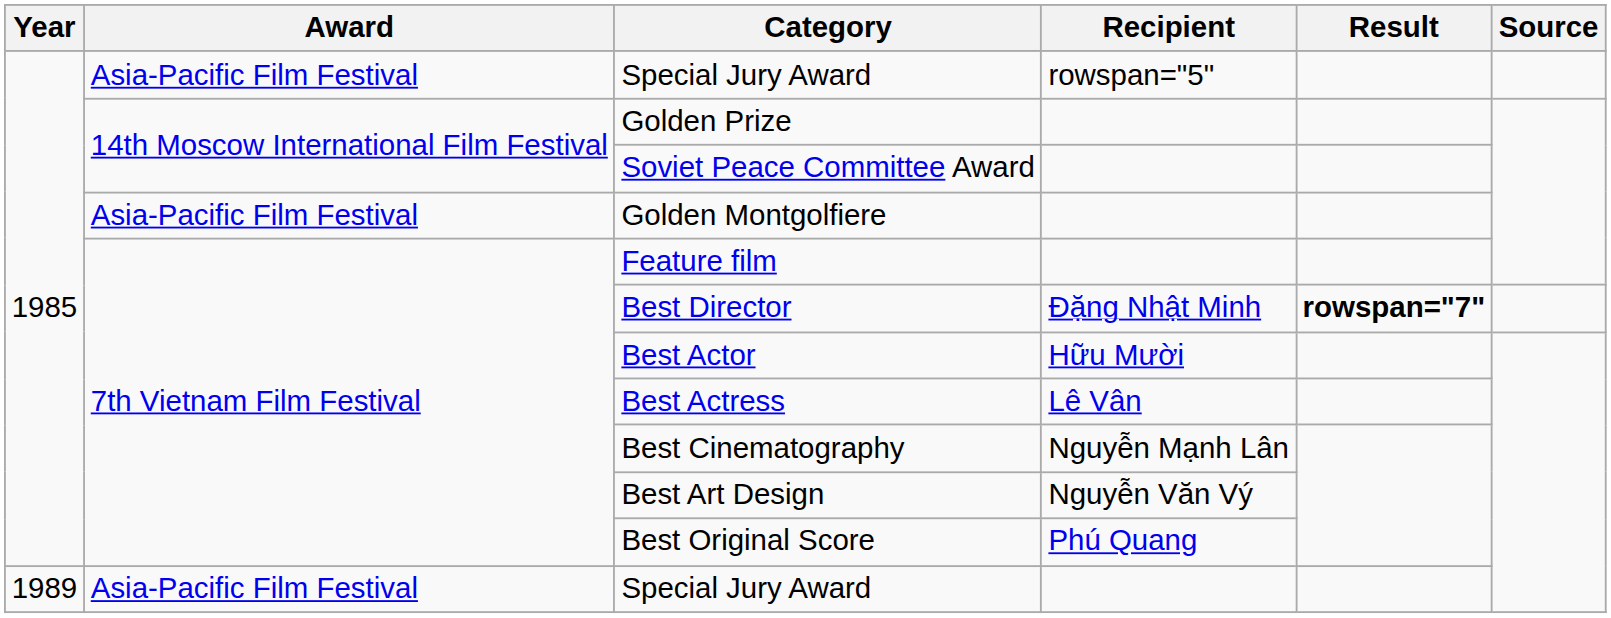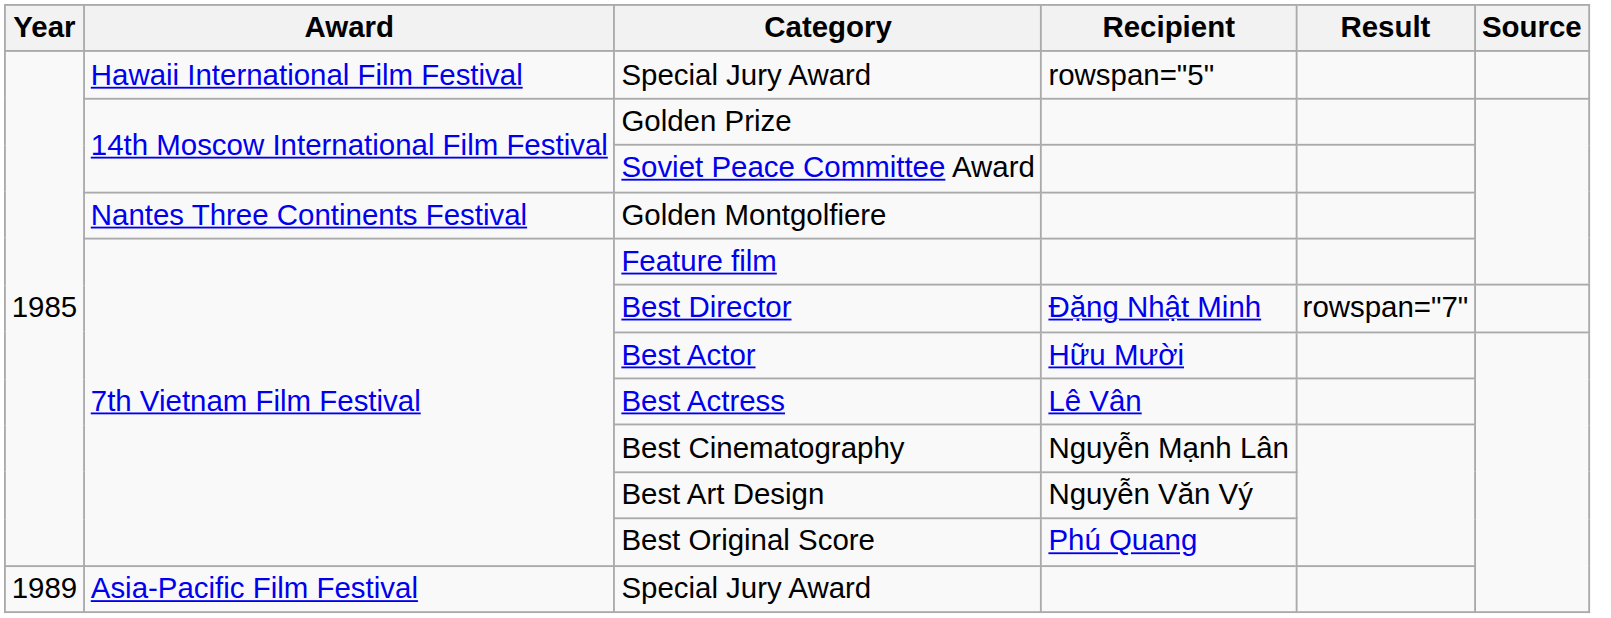(254, 74) Asia-Pacific Film Festival -> (307, 74) Hawaii International Film Festival
(254, 214) Asia-Pacific Film Festival -> (309, 214) Nantes Three Continents Festival
(1394, 307) bold -> (1385, 307) normal
